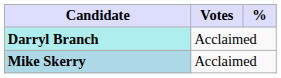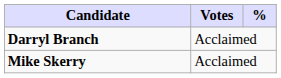(53, 38) paleturquoise background -> (53, 38) no background
(47, 61) lightblue background -> (47, 61) no background
